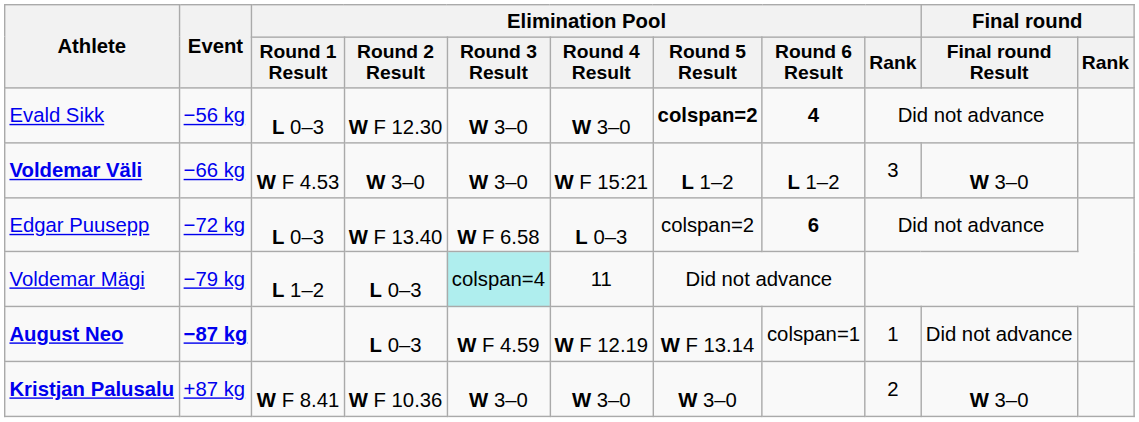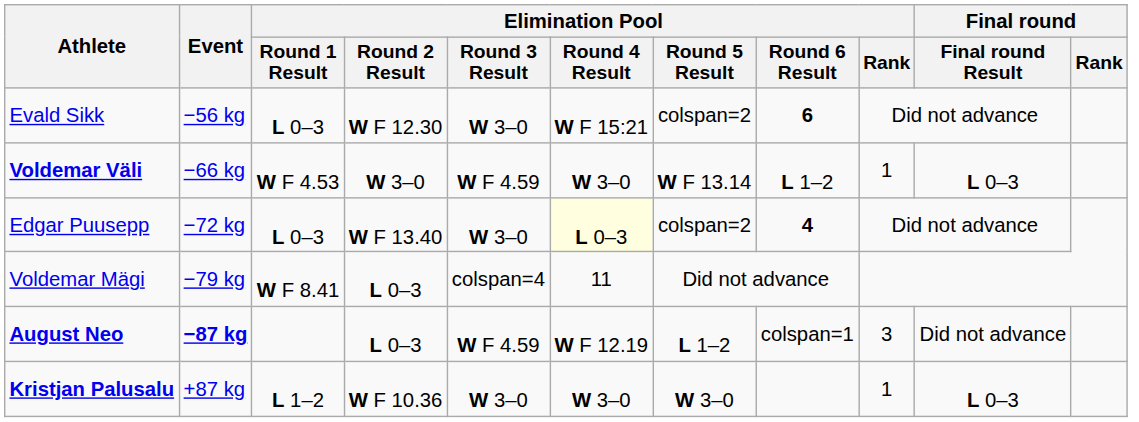(601, 127) W 3–0 -> (601, 127) W F 15:21
(708, 116) bold -> (704, 116) normal
(814, 116) 4 -> (807, 116) 6
(498, 182) W 3–0 -> (498, 182) W F 4.59
(601, 182) W F 15:21 -> (601, 182) W 3–0
(708, 182) L 1–2 -> (704, 182) W F 13.14
(893, 171) 3 -> (887, 171) 1
(999, 182) W 3–0 -> (993, 182) L 0–3
(498, 236) W F 6.58 -> (498, 236) W 3–0
(601, 236) no background -> (601, 236) lightyellow background
(814, 225) 6 -> (807, 225) 4
(298, 291) L 1–2 -> (298, 291) W F 8.41
(498, 280) paleturquoise background -> (498, 280) no background
(708, 346) W F 13.14 -> (704, 346) L 1–2
(893, 334) 1 -> (887, 334) 3
(298, 400) W F 8.41 -> (298, 400) L 1–2
(893, 389) 2 -> (887, 389) 1
(999, 400) W 3–0 -> (993, 400) L 0–3
